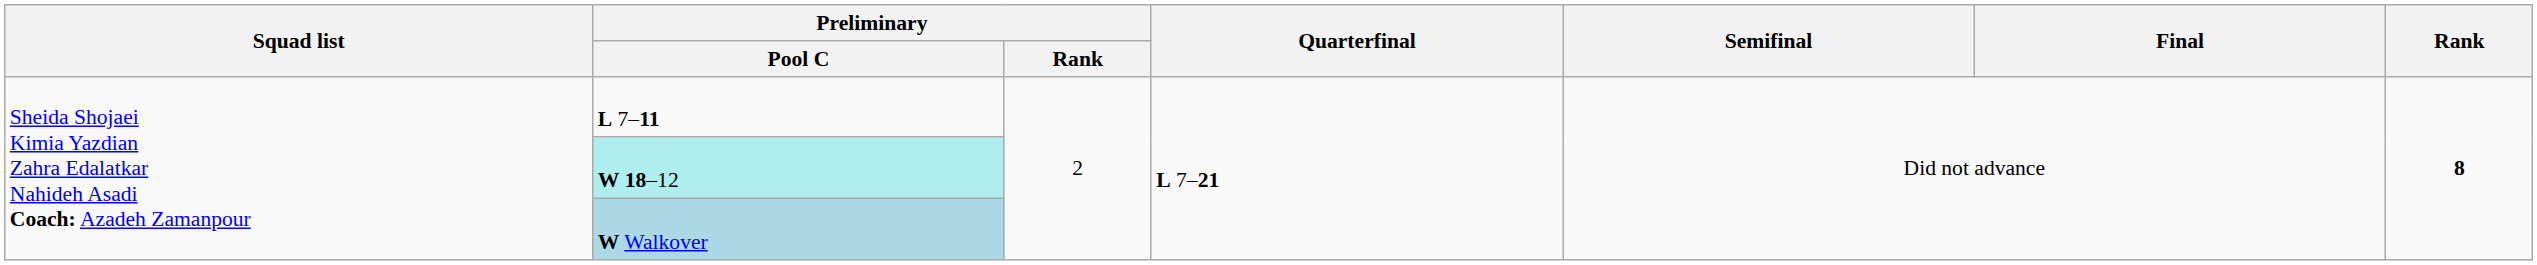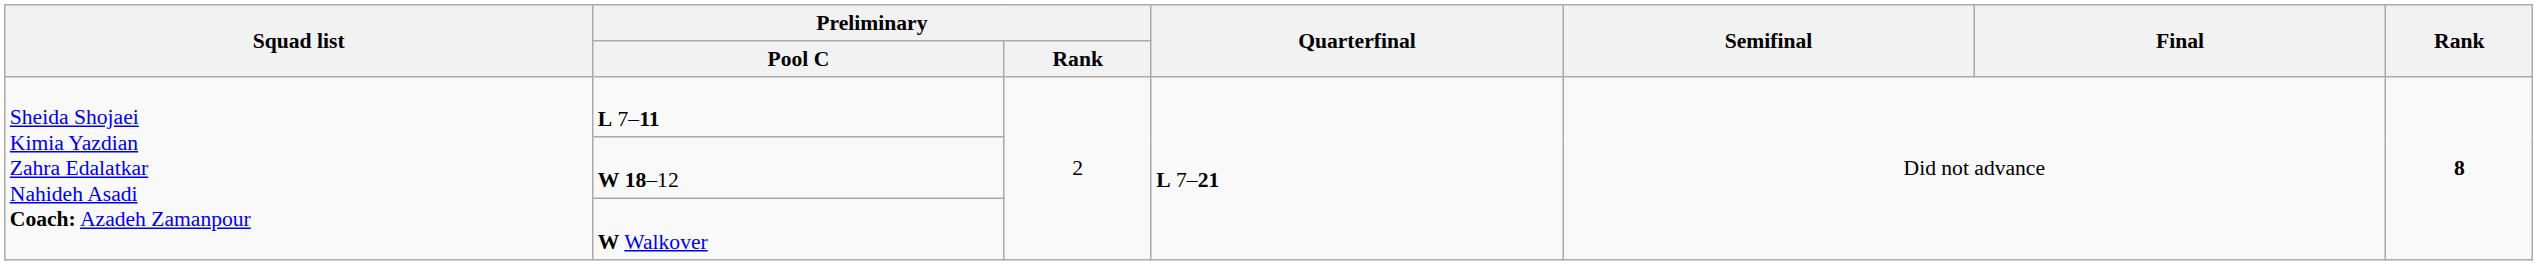(638, 180) paleturquoise background -> (638, 180) no background
(653, 241) lightblue background -> (653, 241) no background
